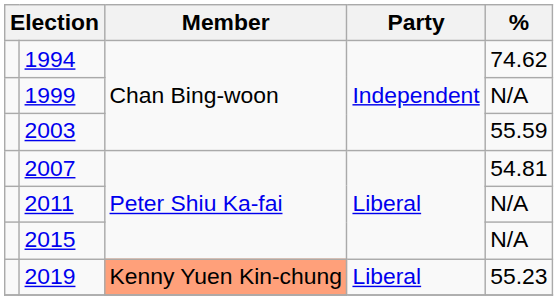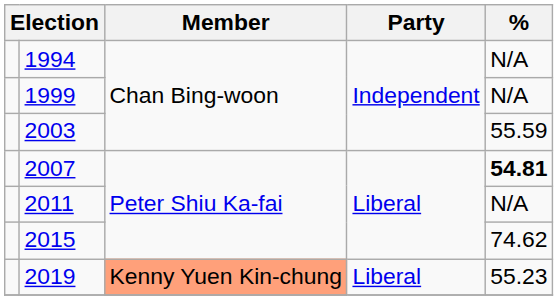(519, 58) 74.62 -> (509, 58) N/A
(519, 167) normal -> (519, 167) bold
(509, 240) N/A -> (519, 240) 74.62
